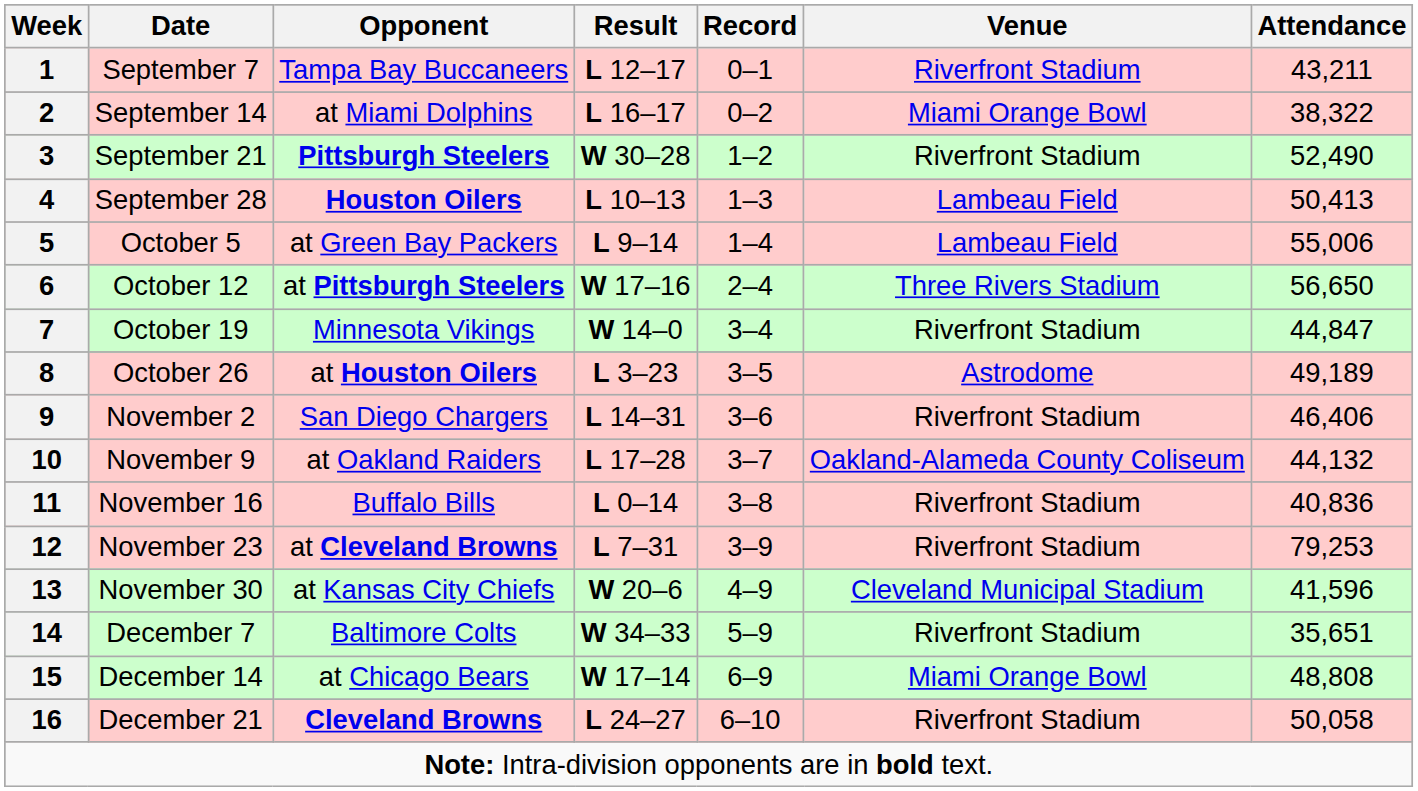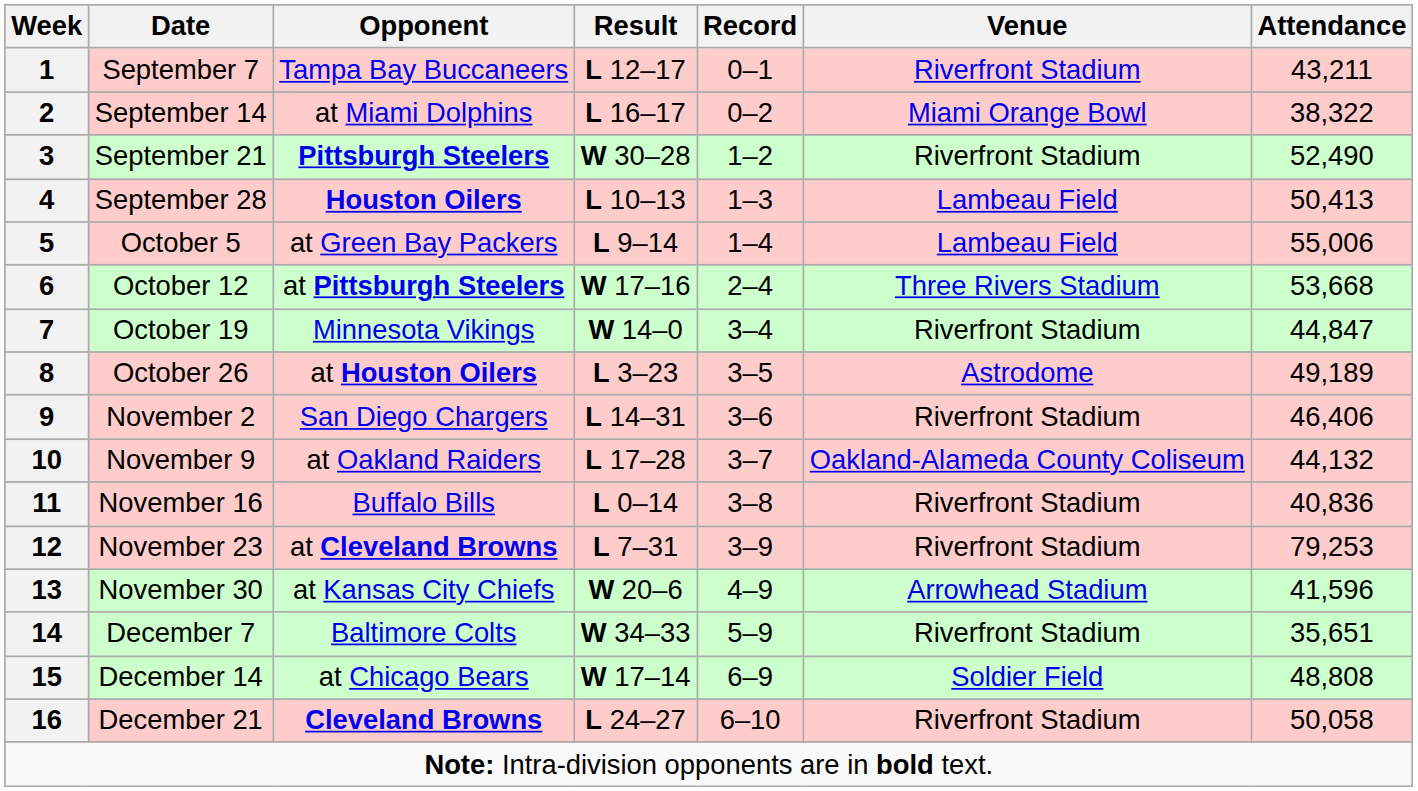(1332, 286) 56,650 -> (1332, 286) 53,668
(1027, 590) Cleveland Municipal Stadium -> (1027, 590) Arrowhead Stadium
(1027, 677) Miami Orange Bowl -> (1027, 677) Soldier Field
